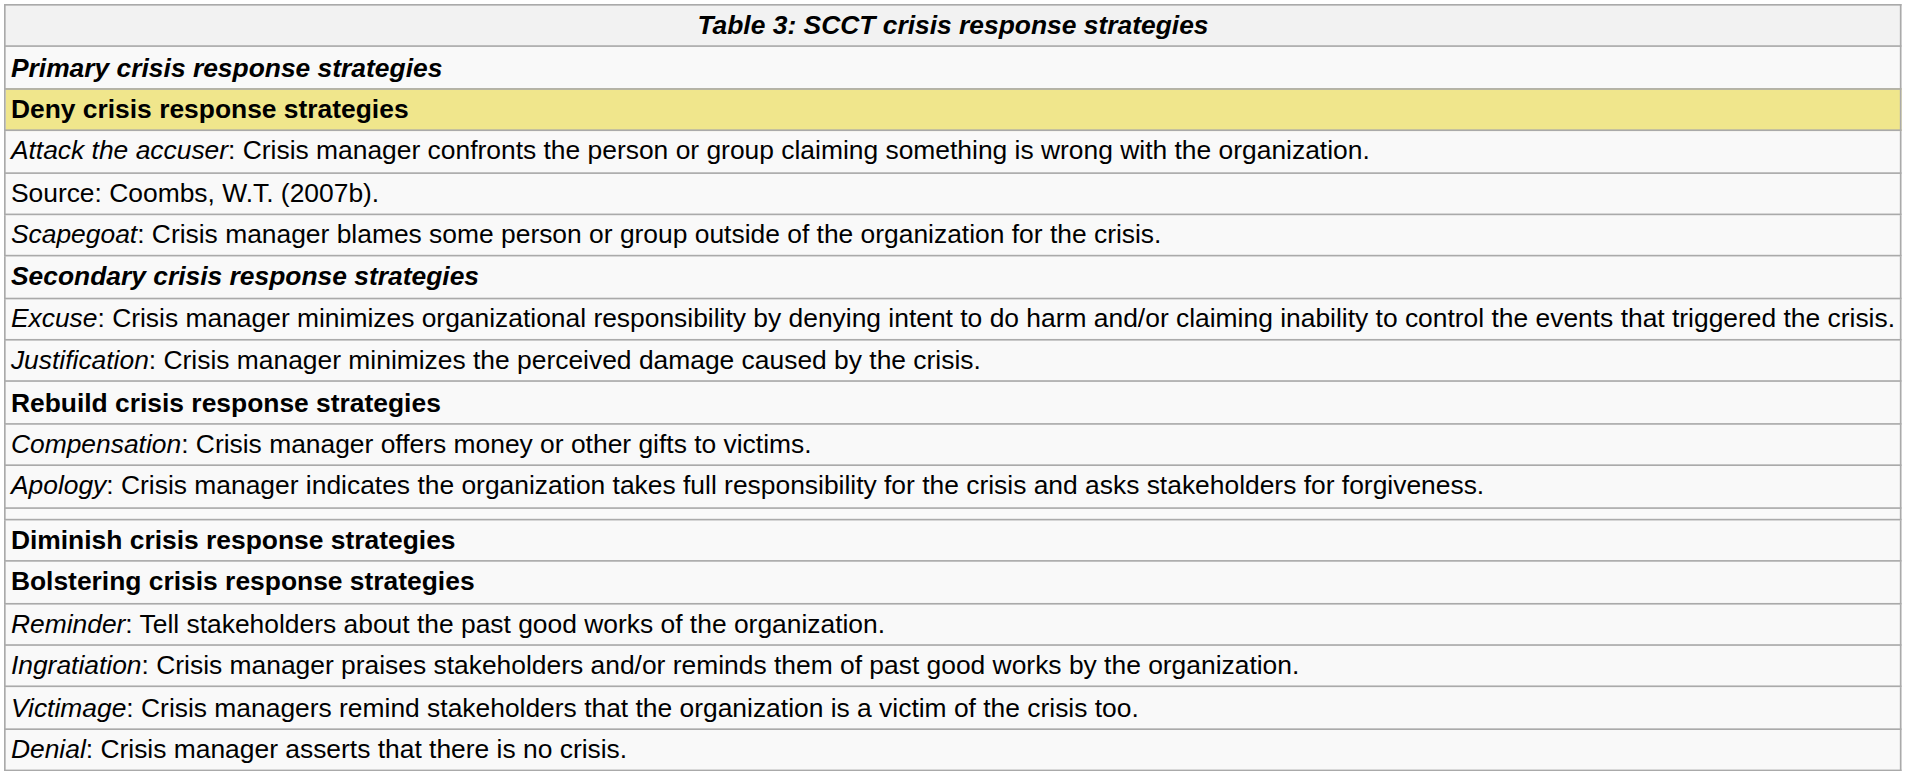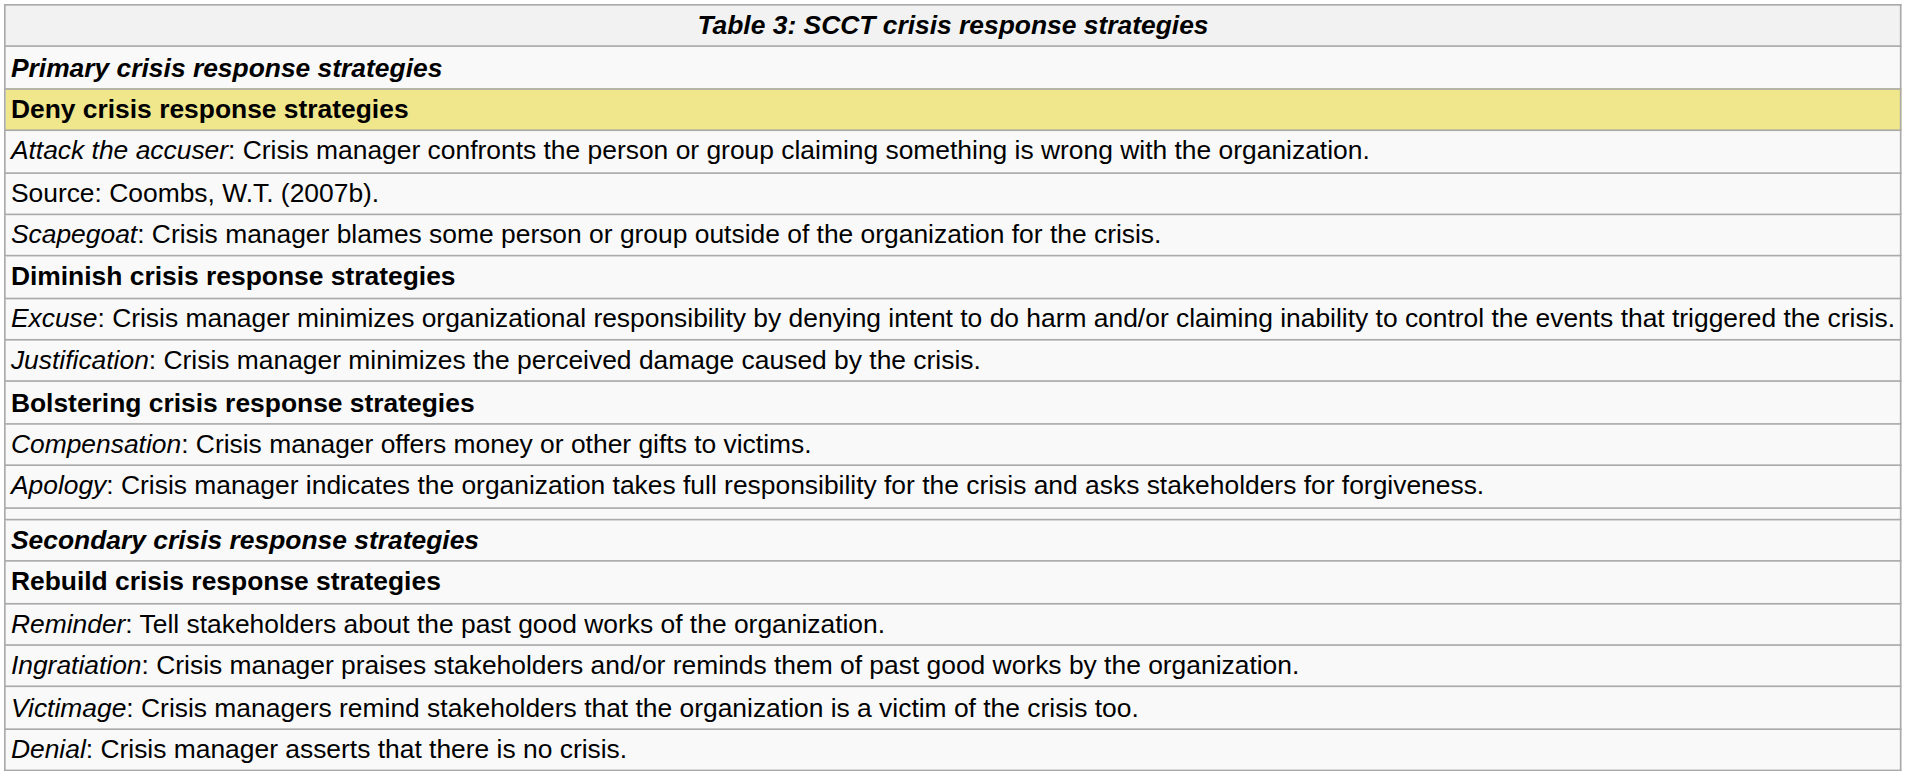(245, 276) Secondary crisis response strategies -> (233, 276) Diminish crisis response strategies
(226, 402) Rebuild crisis response strategies -> (243, 402) Bolstering crisis response strategies
(233, 540) Diminish crisis response strategies -> (245, 540) Secondary crisis response strategies
(243, 581) Bolstering crisis response strategies -> (226, 581) Rebuild crisis response strategies
